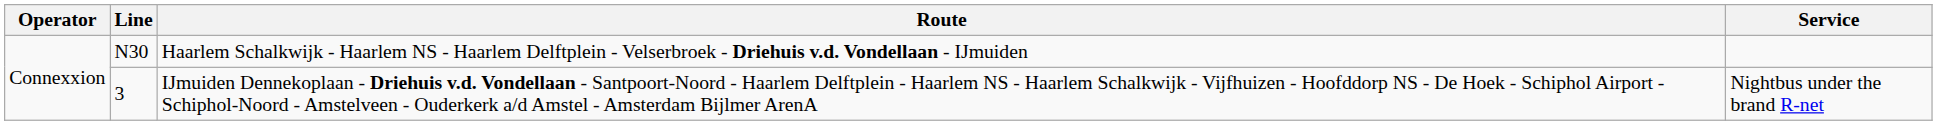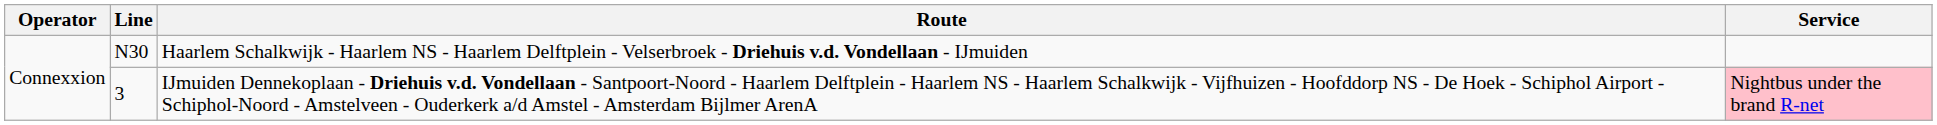(1806, 93) no background -> (1806, 93) pink background
